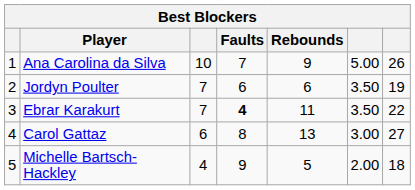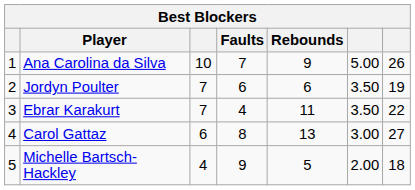(242, 110) bold -> (242, 110) normal
